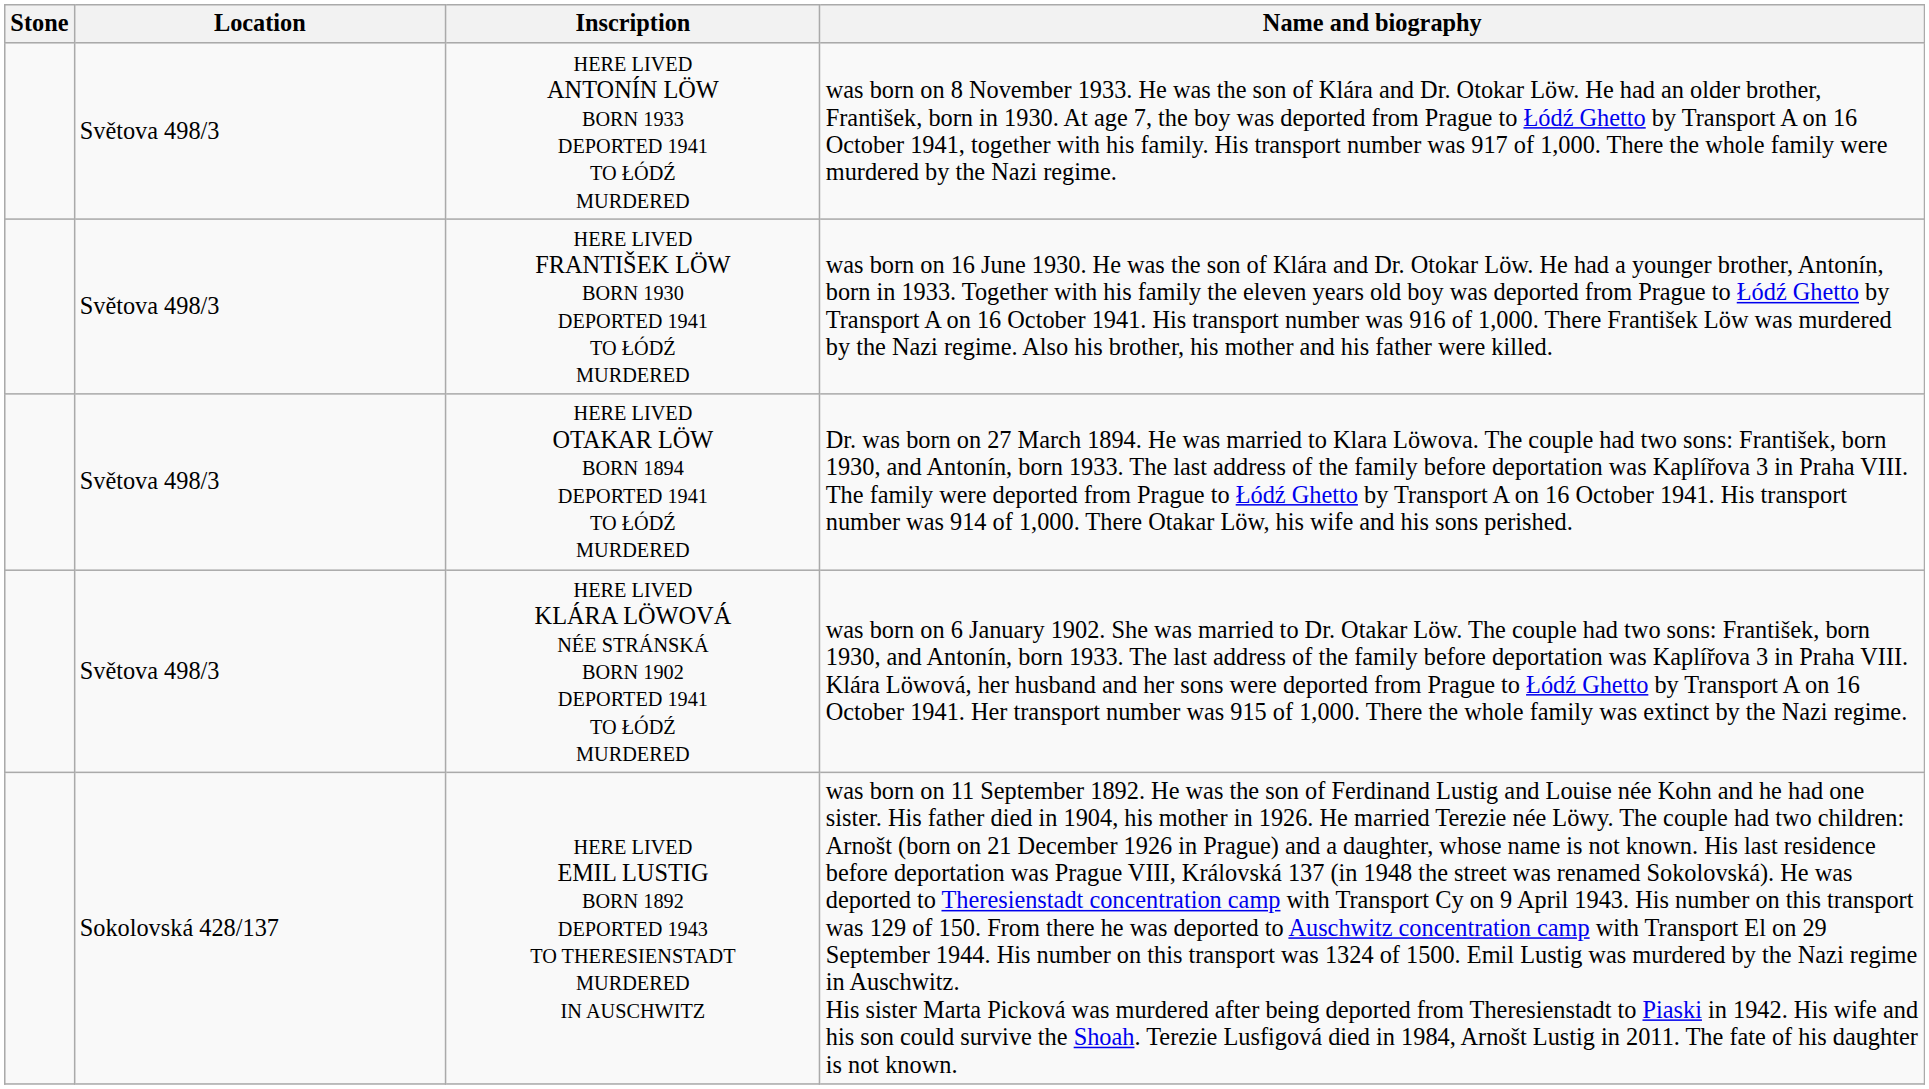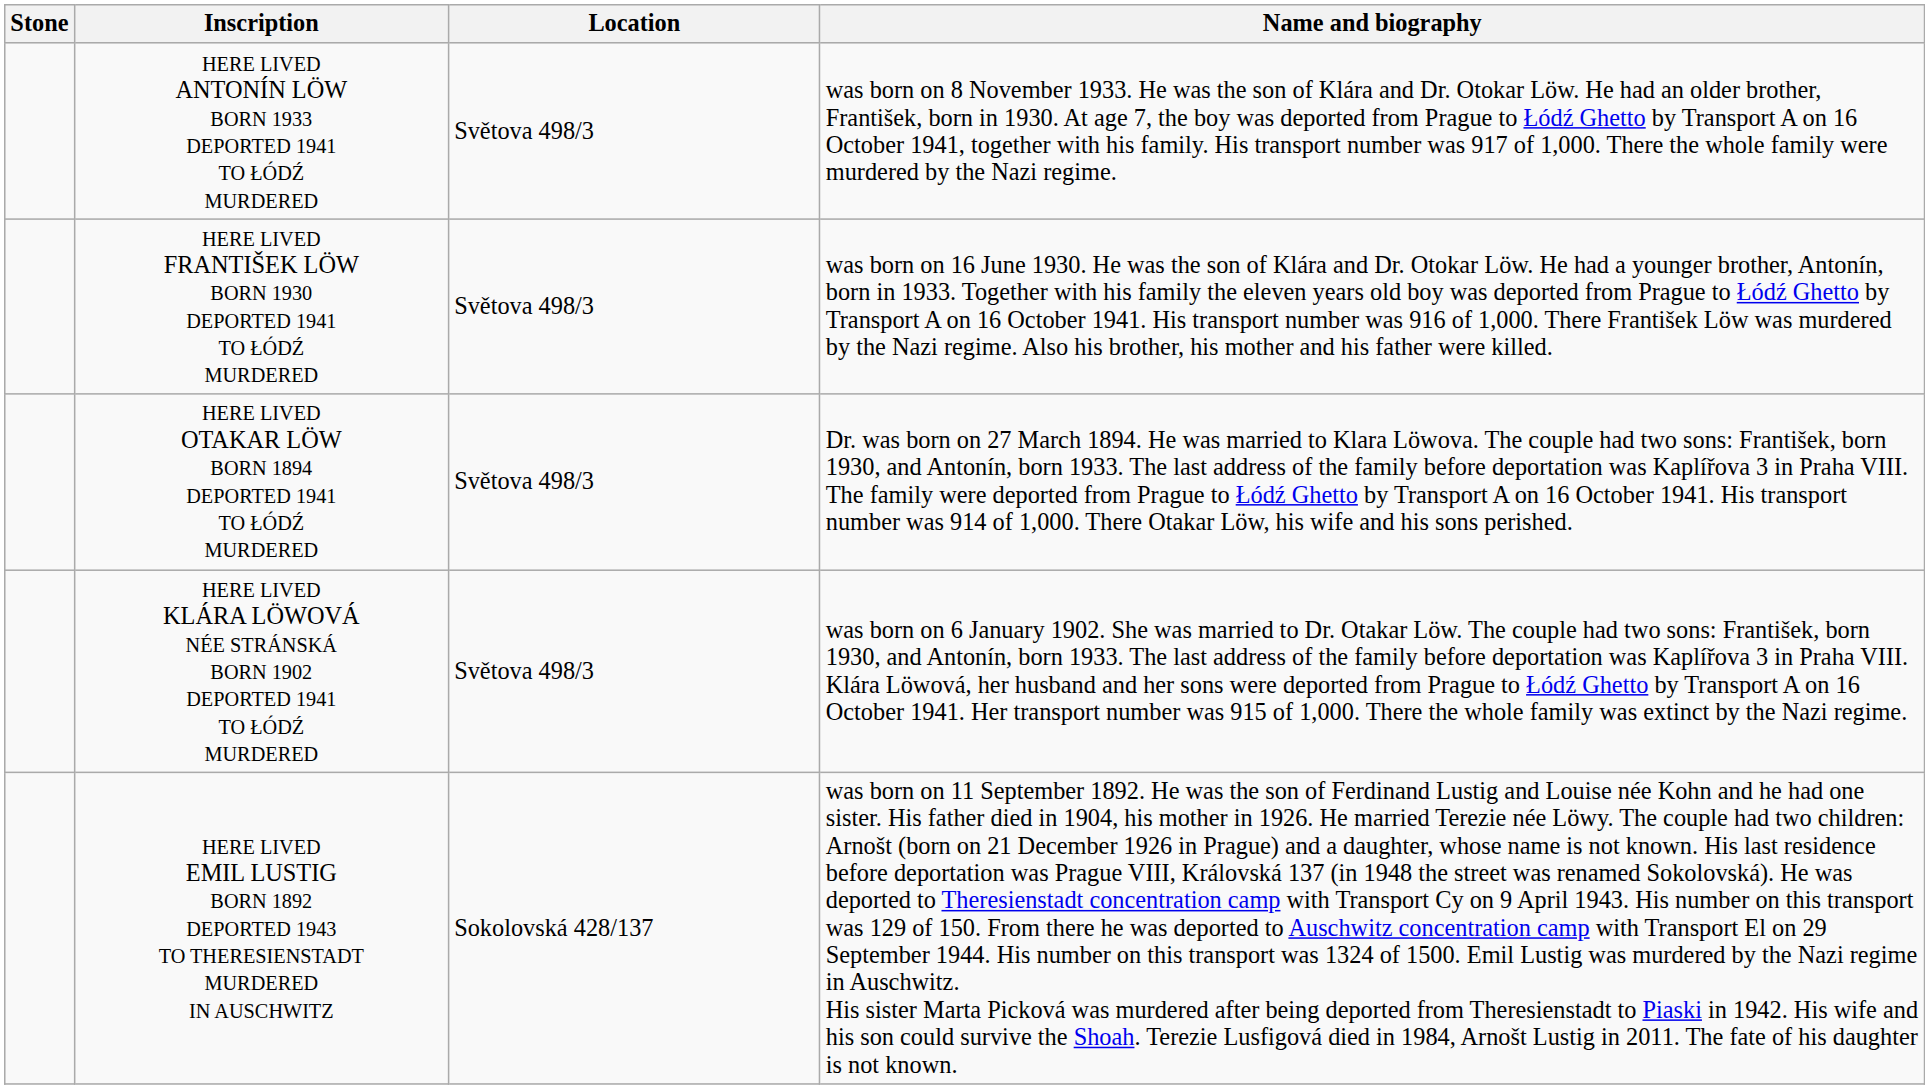columns swapped: (633, 23) <-> (260, 23)
